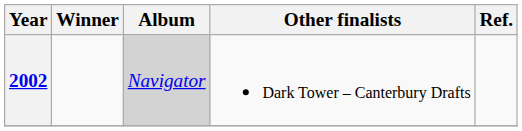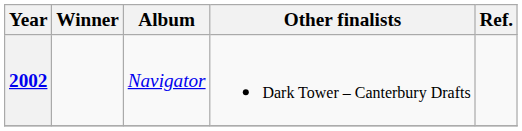(167, 80) lightgrey background -> (167, 80) no background
